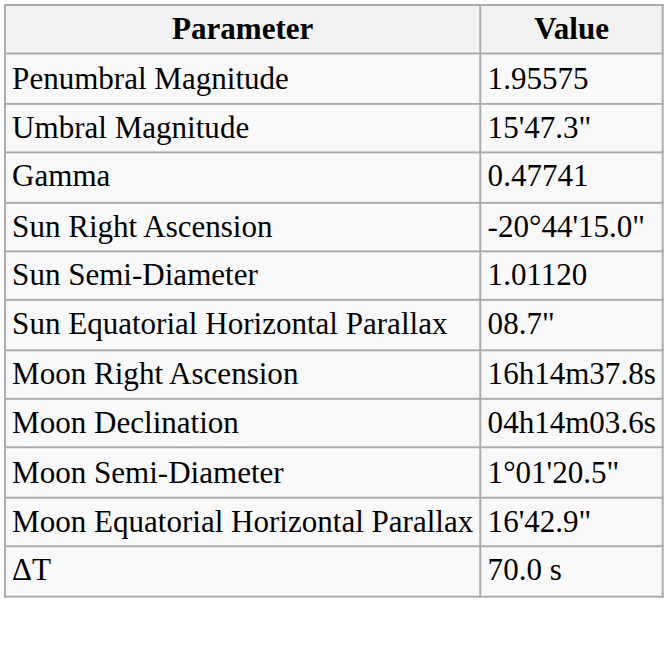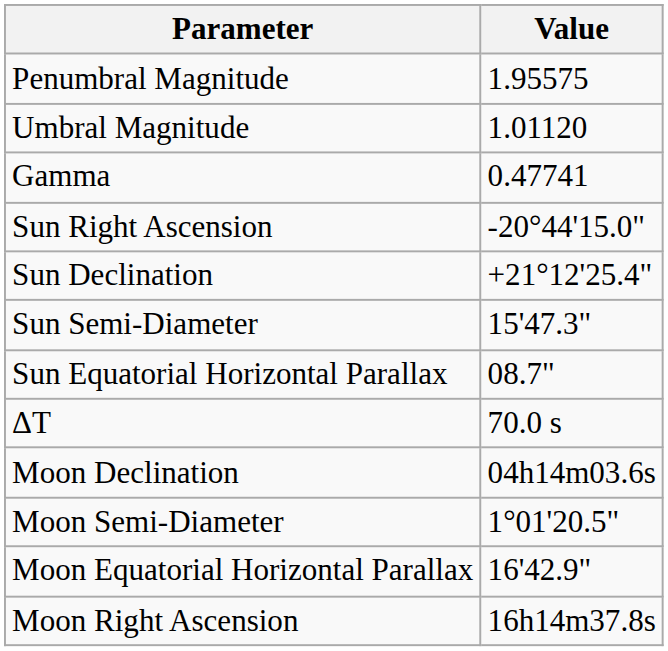(539, 127) 15'47.3" -> (537, 127) 1.01120
+ row: (113, 275)
(537, 275) 1.01120 -> (539, 324) 15'47.3"
rows swapped: (155, 373) <-> (32, 570)
